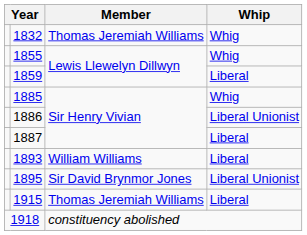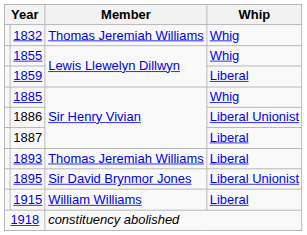(95, 158) William Williams -> (126, 158) Thomas Jeremiah Williams
(126, 199) Thomas Jeremiah Williams -> (95, 199) William Williams
